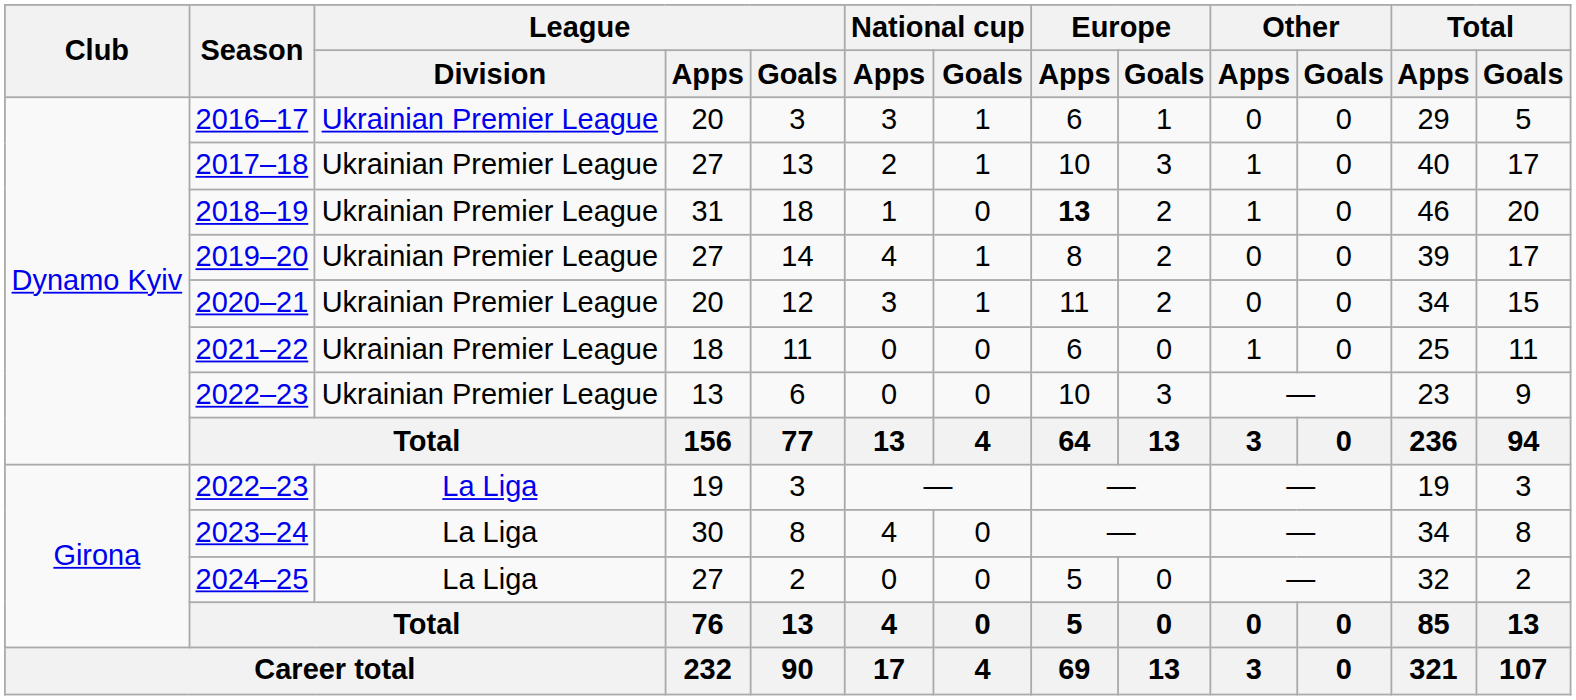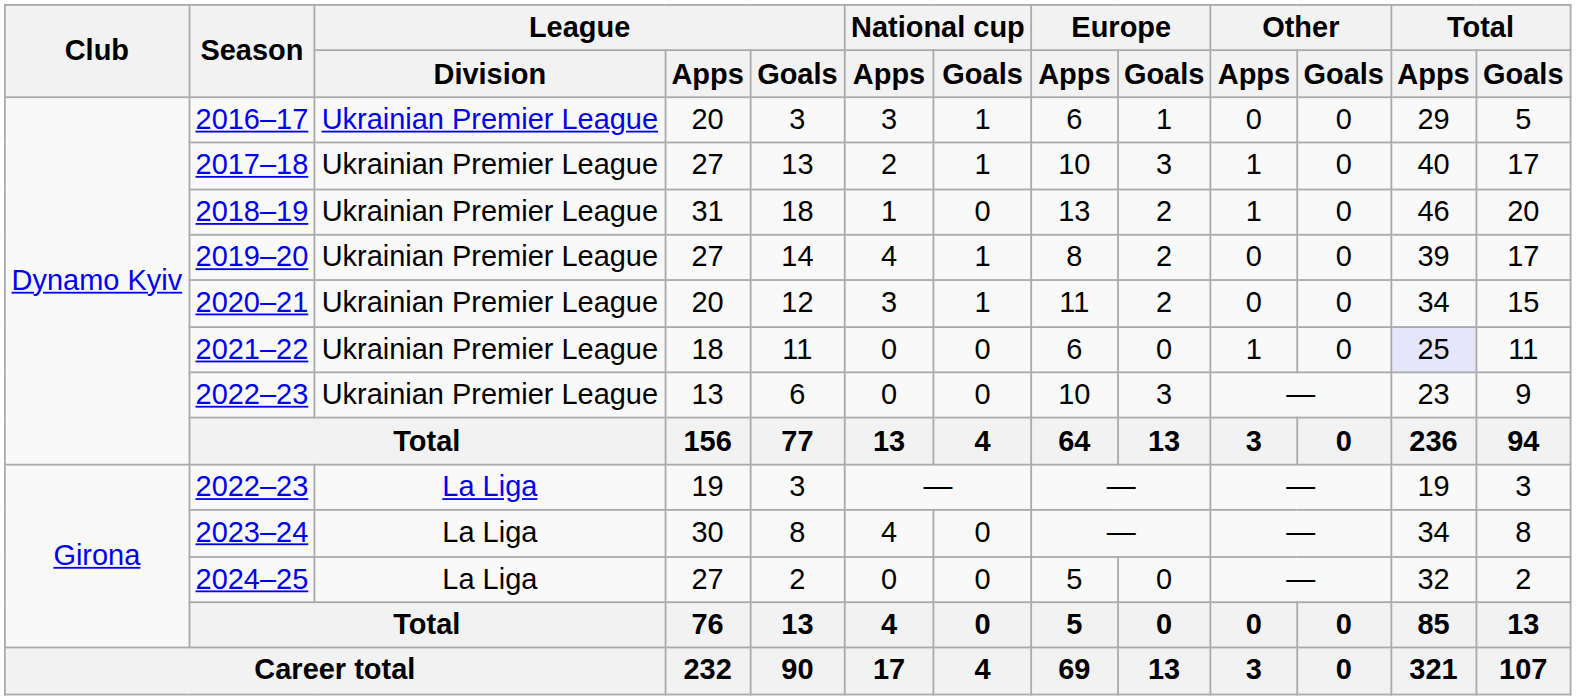(1074, 211) bold -> (1074, 211) normal
(1433, 348) no background -> (1433, 348) lavender background
